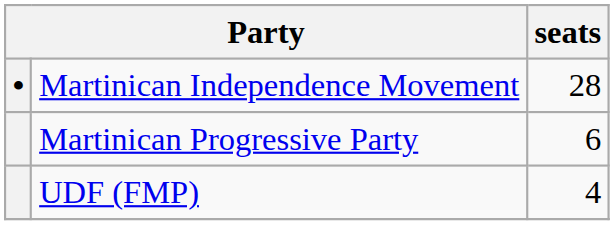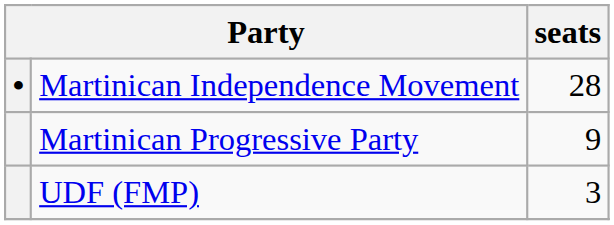(593, 138) 6 -> (593, 138) 9
(593, 192) 4 -> (593, 192) 3
